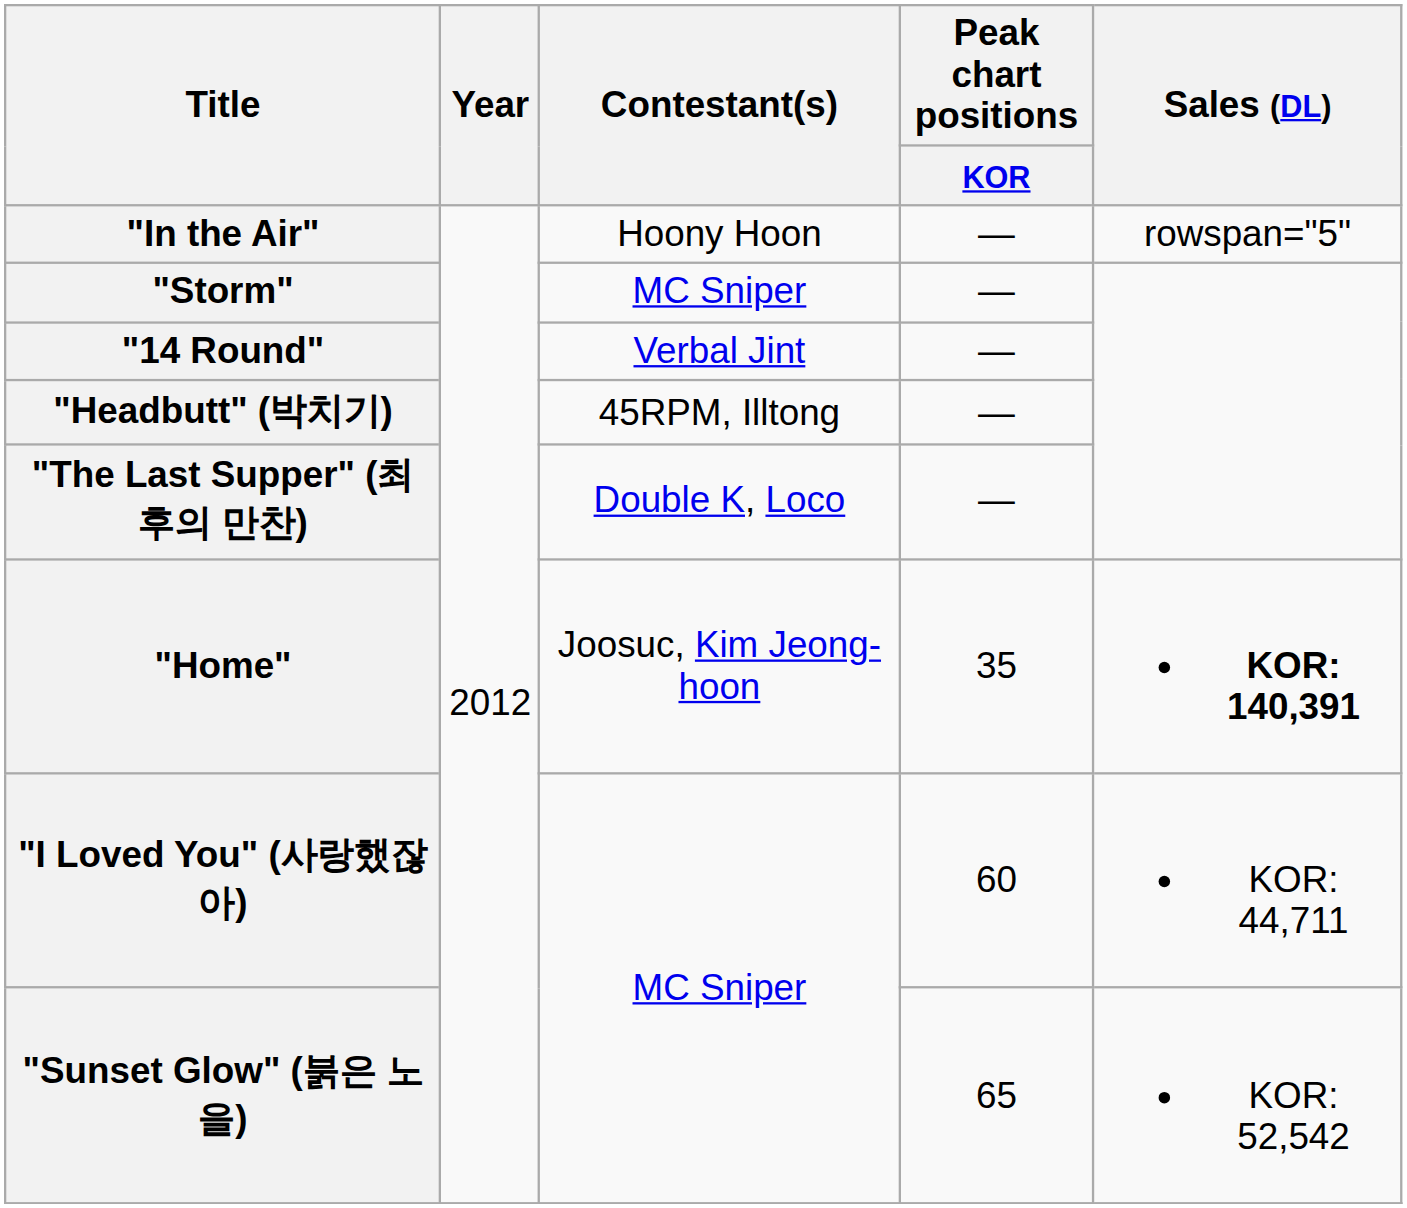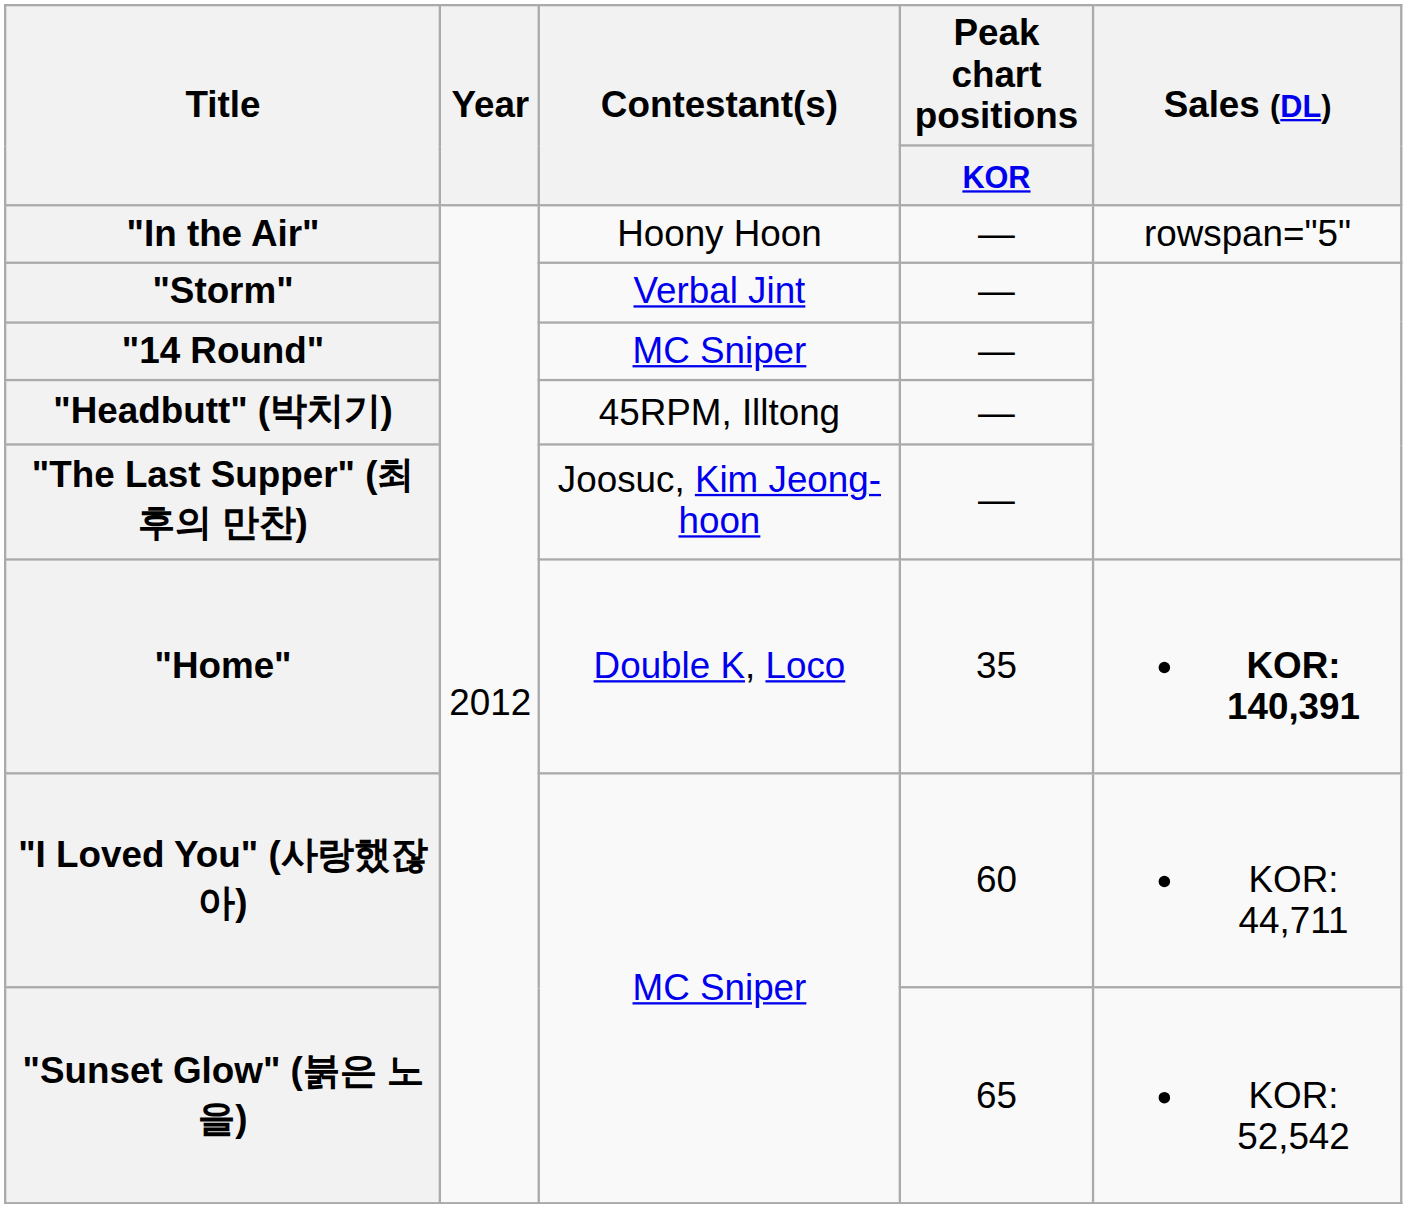(719, 291) MC Sniper -> (719, 291) Verbal Jint
(719, 349) Verbal Jint -> (719, 349) MC Sniper
(719, 501) Double K, Loco -> (719, 501) Joosuc, Kim Jeong-hoon
(719, 665) Joosuc, Kim Jeong-hoon -> (719, 665) Double K, Loco
